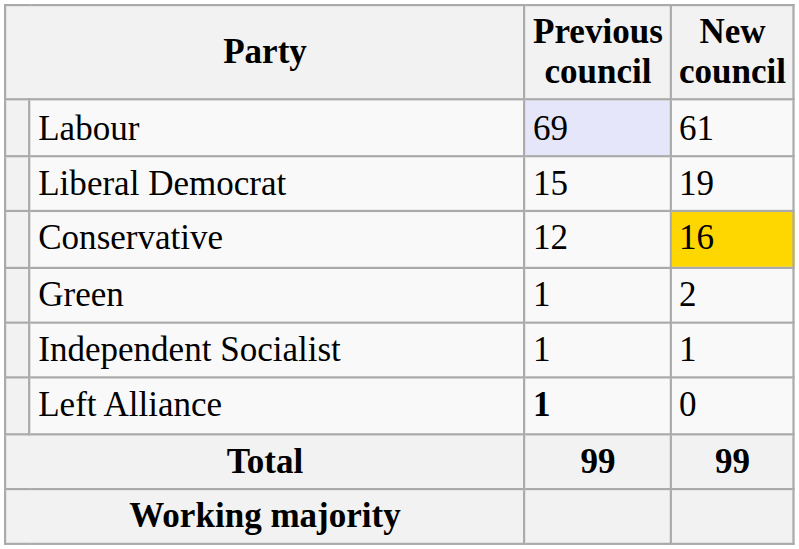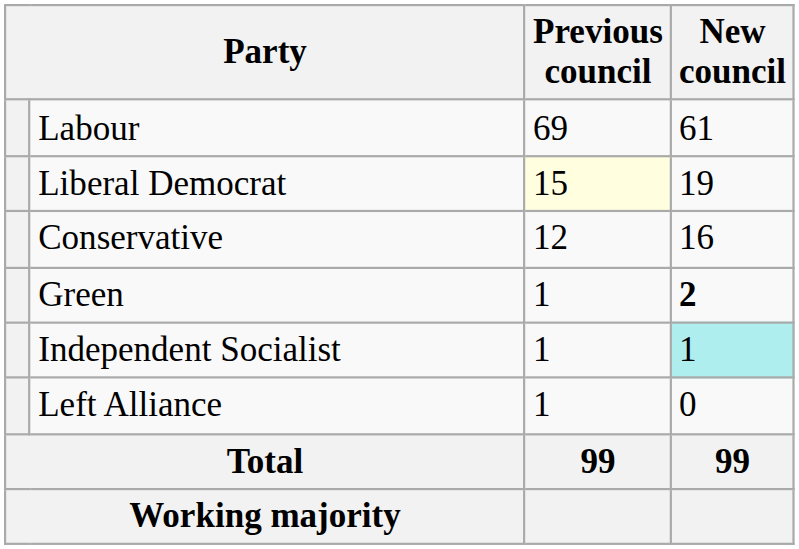(551, 127) lavender background -> (551, 127) no background
(551, 182) no background -> (551, 182) lightyellow background
(696, 238) gold background -> (696, 238) no background
(688, 293) normal -> (688, 293) bold
(688, 349) no background -> (688, 349) paleturquoise background
(542, 405) bold -> (542, 405) normal
